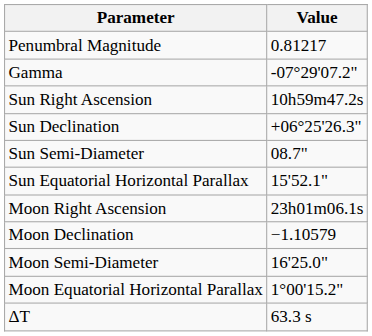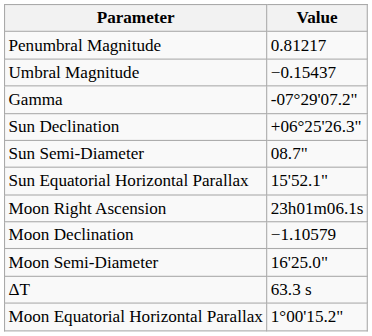+ row: (74, 72)
- row: (80, 99)
rows swapped: (136, 289) <-> (19, 316)
